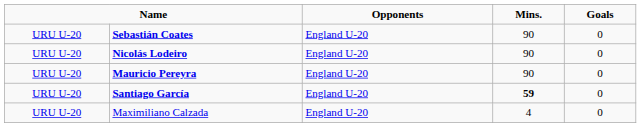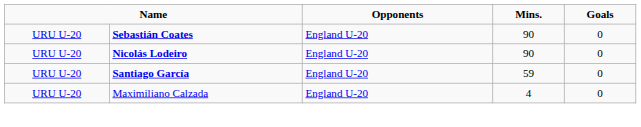- row: (154, 73)
(529, 93) bold -> (529, 73) normal
